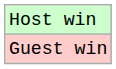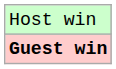(58, 49) normal -> (58, 49) bold
